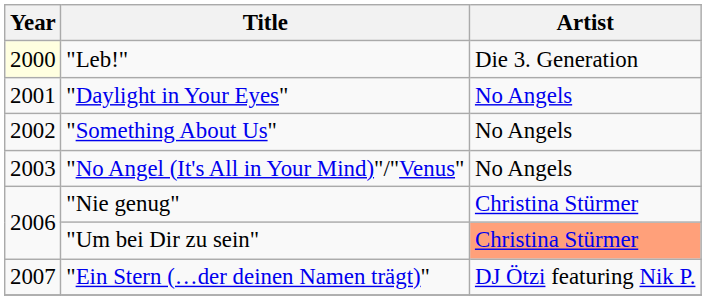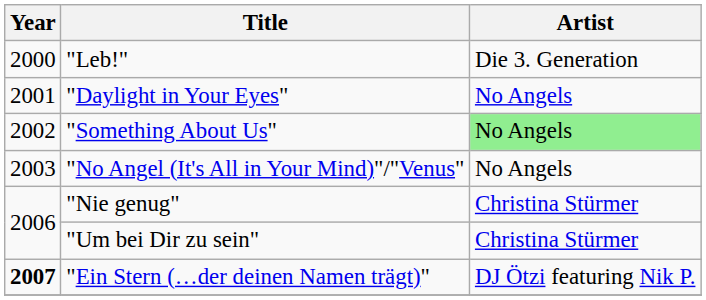(33, 58) lightyellow background -> (33, 58) no background
(524, 131) no background -> (524, 131) lightgreen background
(557, 240) lightsalmon background -> (557, 240) no background
(33, 276) normal -> (33, 276) bold
